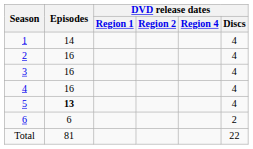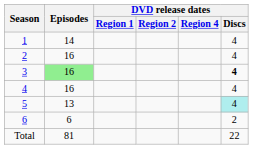(69, 72) no background -> (69, 72) lightgreen background
(234, 72) normal -> (234, 72) bold
(69, 104) bold -> (69, 104) normal
(234, 104) no background -> (234, 104) paleturquoise background
